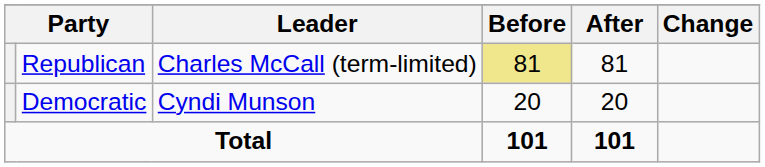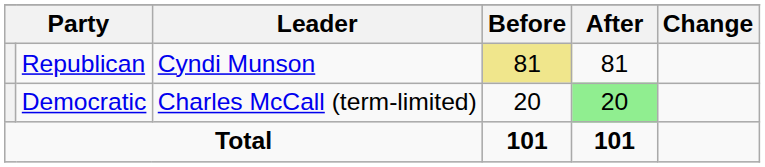(317, 63) Charles McCall (term-limited) -> (237, 63) Cyndi Munson
(237, 102) Cyndi Munson -> (317, 102) Charles McCall (term-limited)
(614, 102) no background -> (614, 102) lightgreen background
